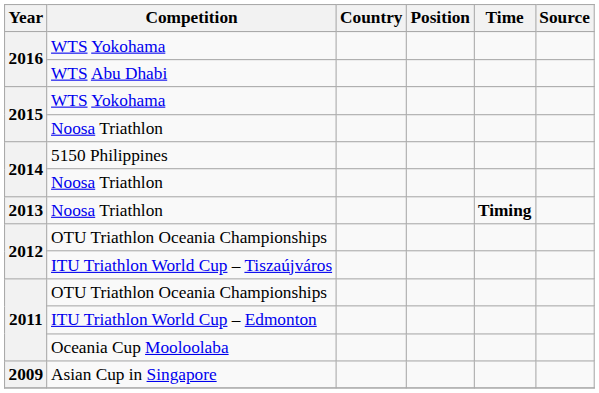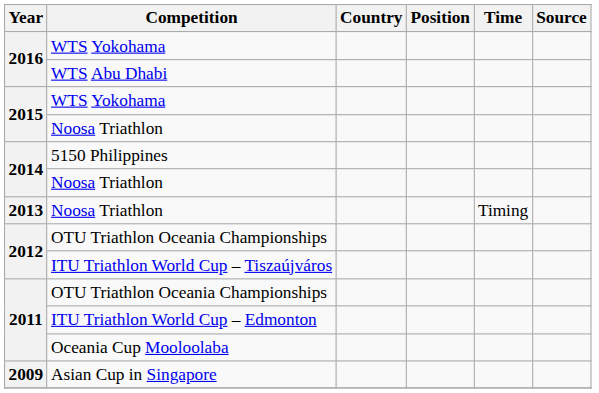(505, 210) bold -> (503, 210) normal
